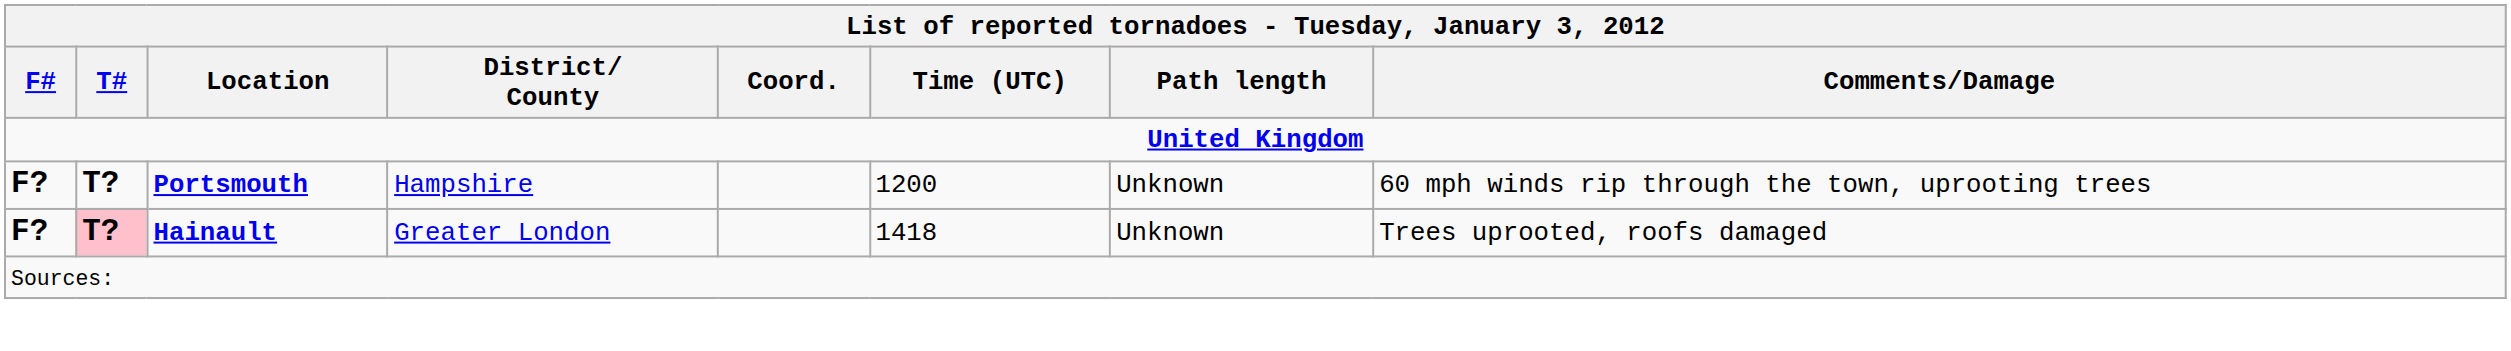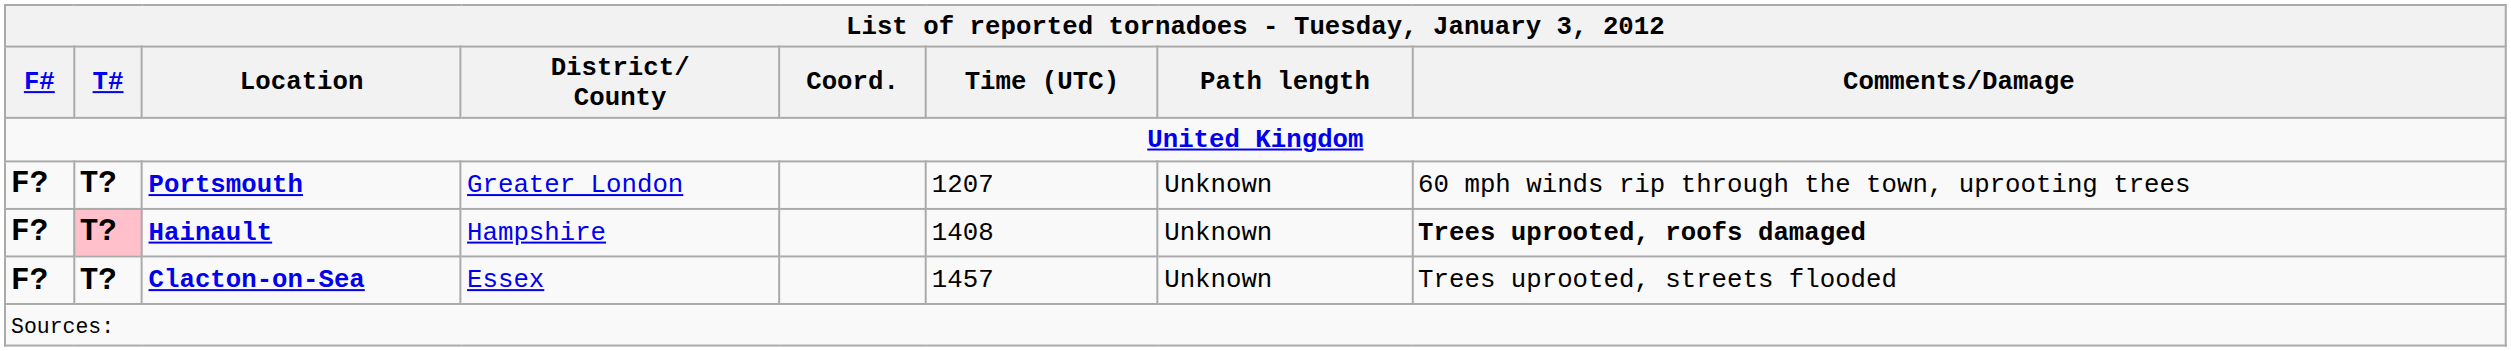(464, 184) Hampshire -> (575, 184) Greater London
(906, 184) 1200 -> (963, 184) 1207
(502, 232) Greater London -> (537, 232) Hampshire
(906, 232) 1418 -> (963, 232) 1408
(1603, 232) normal -> (1642, 232) bold
+ row: (257, 280)
